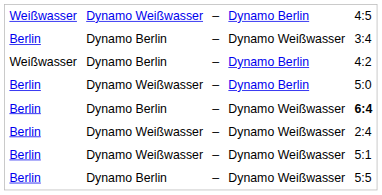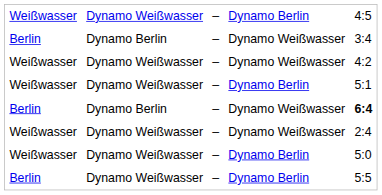(127, 62) Dynamo Berlin -> (145, 62) Dynamo Weißwasser
(269, 62) Dynamo Berlin -> (287, 62) Dynamo Weißwasser
(25, 85) Berlin -> (43, 85) Weißwasser
(363, 85) 5:0 -> (363, 85) 5:1
(25, 131) Berlin -> (43, 131) Weißwasser
(25, 155) Berlin -> (43, 155) Weißwasser
(287, 155) Dynamo Weißwasser -> (269, 155) Dynamo Berlin
(363, 155) 5:1 -> (363, 155) 5:0
(127, 178) Dynamo Berlin -> (145, 178) Dynamo Weißwasser
(287, 178) Dynamo Weißwasser -> (269, 178) Dynamo Berlin
